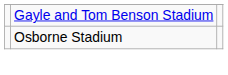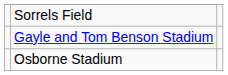+ row: (53, 15)
